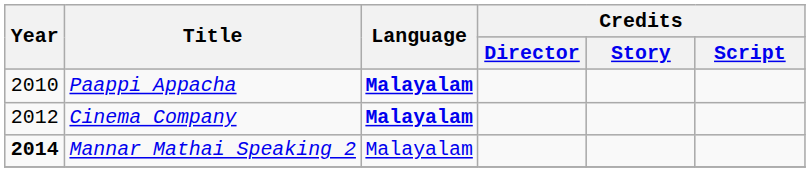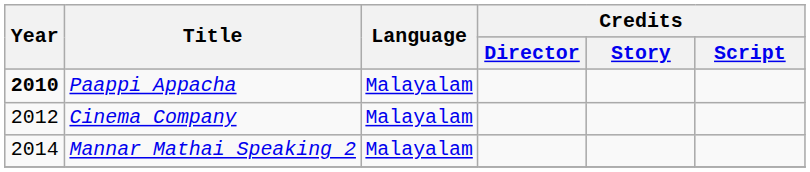(35, 86) normal -> (35, 86) bold
(419, 86) bold -> (419, 86) normal
(419, 118) bold -> (419, 118) normal
(35, 151) bold -> (35, 151) normal
